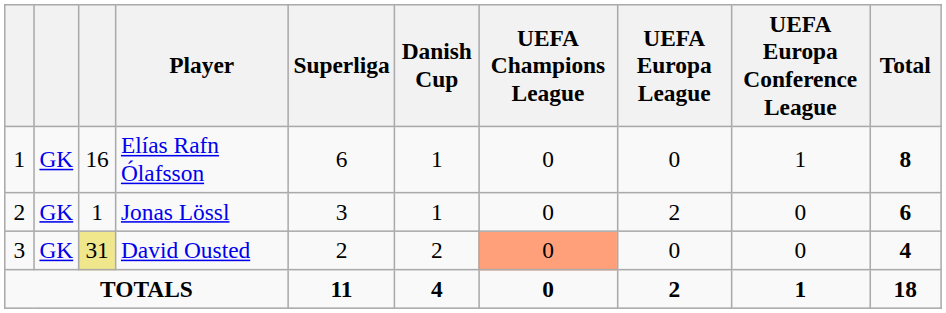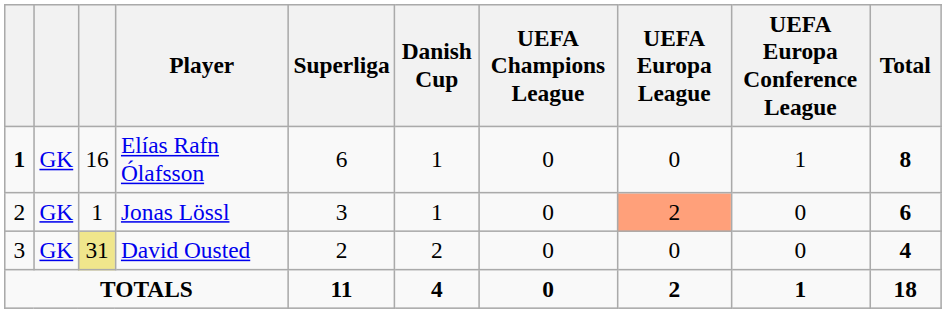(19, 159) normal -> (19, 159) bold
(674, 212) no background -> (674, 212) lightsalmon background
(548, 250) lightsalmon background -> (548, 250) no background
